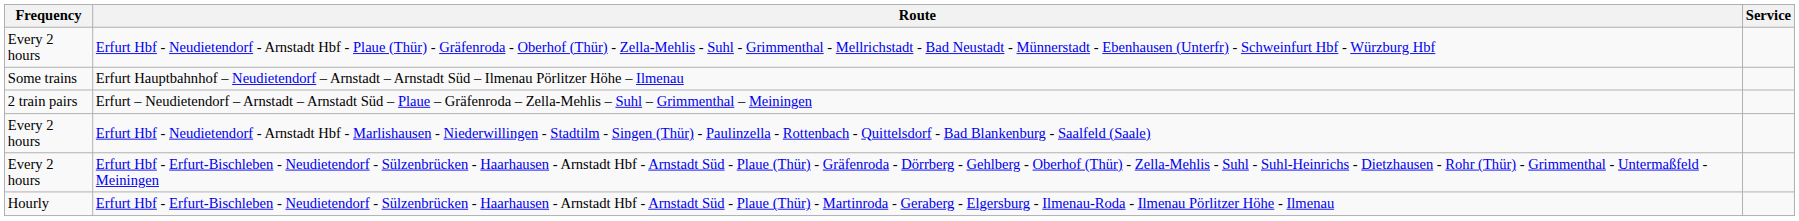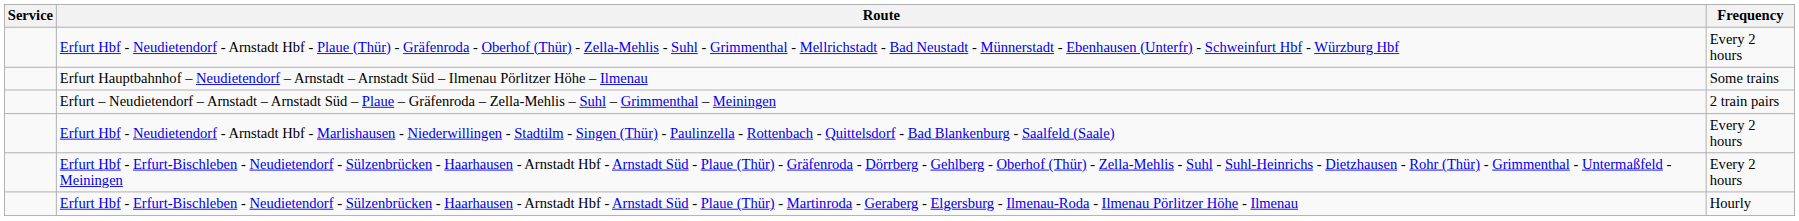columns swapped: (1768, 16) <-> (48, 16)
